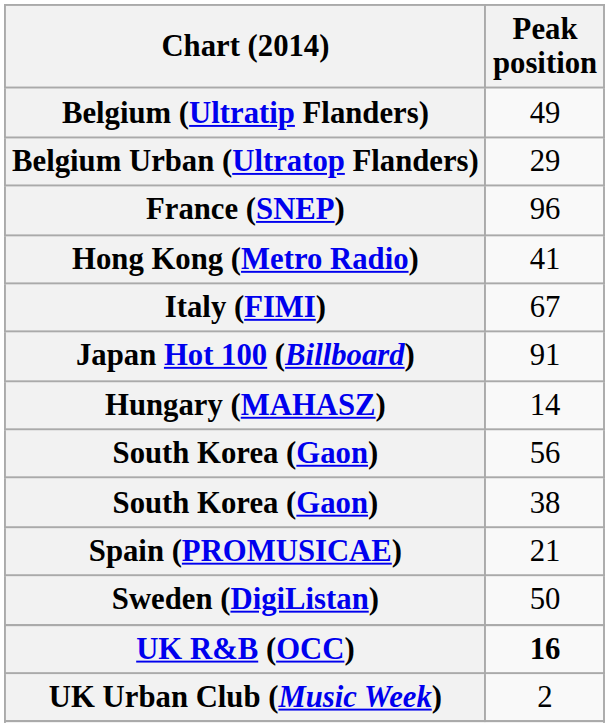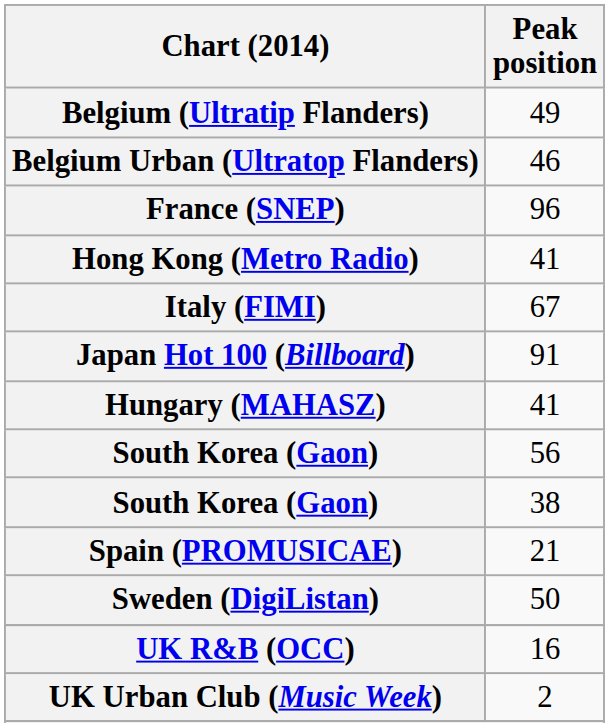(545, 160) 29 -> (545, 160) 46
(545, 404) 14 -> (545, 404) 41
(545, 648) bold -> (545, 648) normal
